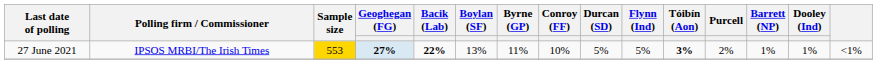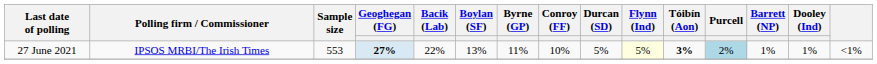(335, 50) gold background -> (335, 50) no background
(435, 50) bold -> (435, 50) normal
(643, 50) no background -> (643, 50) lightyellow background
(726, 50) no background -> (726, 50) lightblue background
